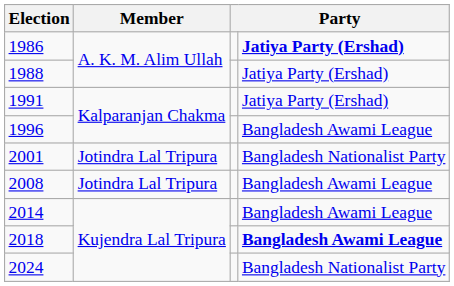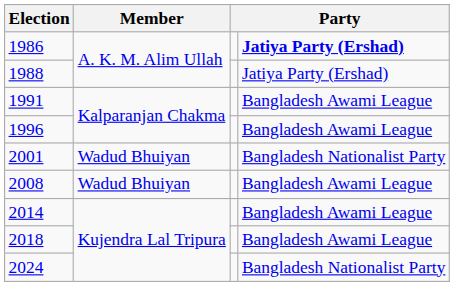(315, 101) Jatiya Party (Ershad) -> (337, 101) Bangladesh Awami League
(147, 156) Jotindra Lal Tripura -> (134, 156) Wadud Bhuiyan
(147, 184) Jotindra Lal Tripura -> (134, 184) Wadud Bhuiyan
(342, 239) bold -> (337, 239) normal
